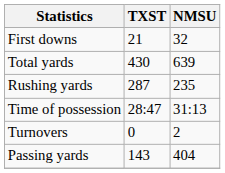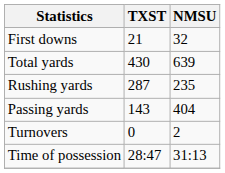rows swapped: (48, 156) <-> (64, 109)
